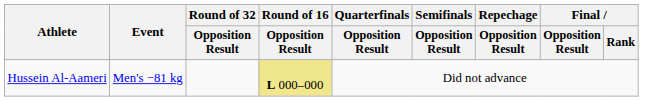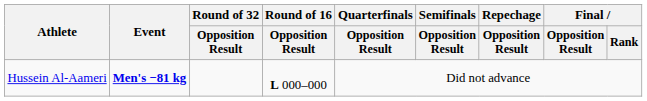(148, 78) normal -> (149, 78) bold
(295, 85) khaki background -> (299, 85) no background
